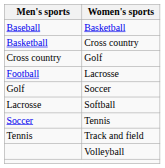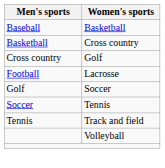- row: (100, 105)
